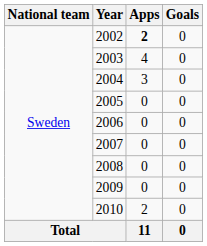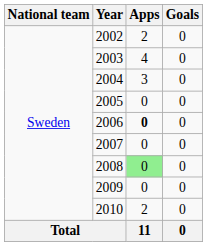(144, 36) bold -> (144, 36) normal
(144, 123) normal -> (144, 123) bold
(144, 166) no background -> (144, 166) lightgreen background
